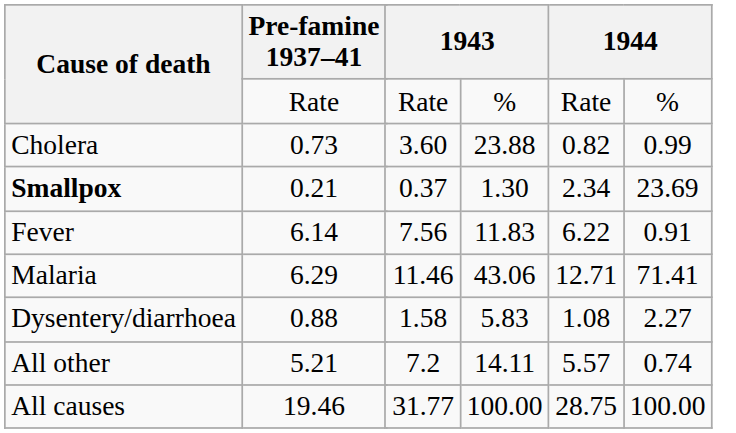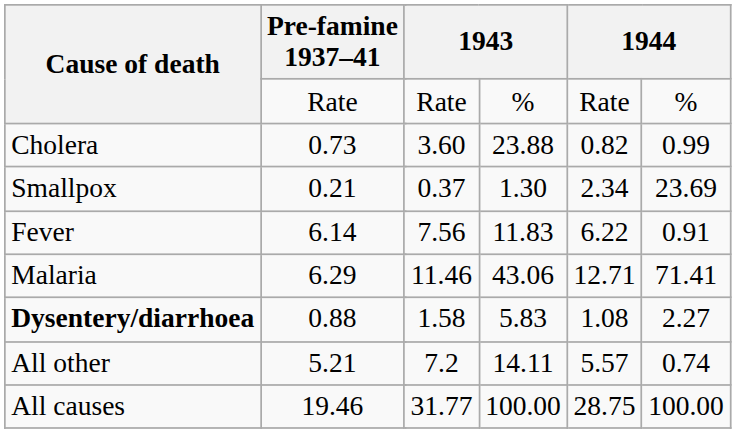(66, 188) bold -> (64, 188) normal
(124, 319) normal -> (133, 319) bold
